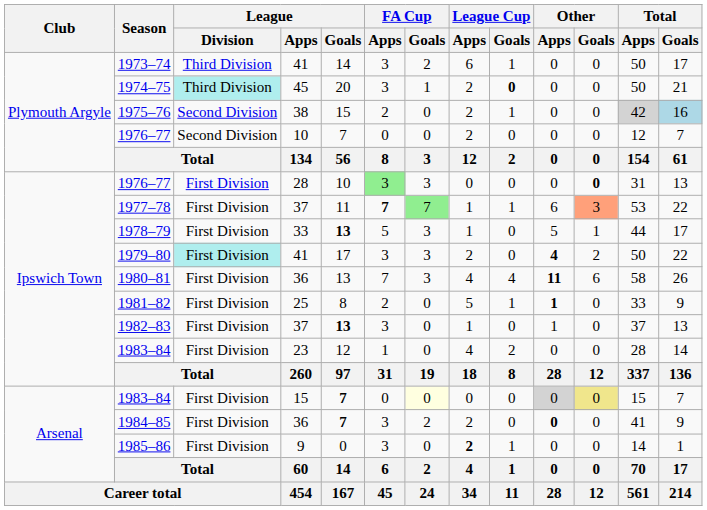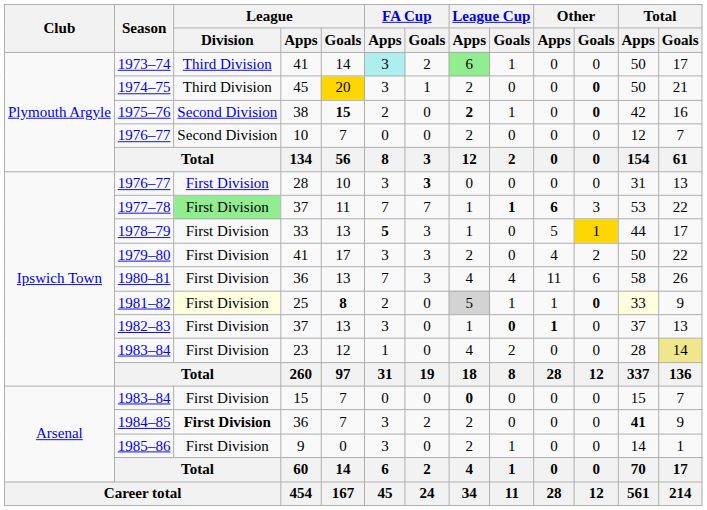(385, 64) no background -> (385, 64) paleturquoise background
(469, 64) no background -> (469, 64) lightgreen background
(227, 87) paleturquoise background -> (227, 87) no background
(343, 87) no background -> (343, 87) gold background
(512, 87) bold -> (512, 87) normal
(596, 87) normal -> (596, 87) bold
(343, 111) normal -> (343, 111) bold
(469, 111) normal -> (469, 111) bold
(596, 111) normal -> (596, 111) bold
(638, 111) lightgrey background -> (638, 111) no background
(680, 111) lightblue background -> (680, 111) no background
(385, 183) lightgreen background -> (385, 183) no background
(427, 183) normal -> (427, 183) bold
(596, 183) bold -> (596, 183) normal
(227, 207) no background -> (227, 207) lightgreen background
(385, 207) bold -> (385, 207) normal
(427, 207) lightgreen background -> (427, 207) no background
(512, 207) normal -> (512, 207) bold
(554, 207) normal -> (554, 207) bold
(596, 207) lightsalmon background -> (596, 207) no background
(343, 231) bold -> (343, 231) normal
(385, 231) normal -> (385, 231) bold
(596, 231) no background -> (596, 231) gold background
(227, 254) paleturquoise background -> (227, 254) no background
(554, 254) bold -> (554, 254) normal
(554, 278) bold -> (554, 278) normal
(227, 302) no background -> (227, 302) lightyellow background
(343, 302) normal -> (343, 302) bold
(469, 302) no background -> (469, 302) lightgrey background
(554, 302) bold -> (554, 302) normal
(596, 302) normal -> (596, 302) bold
(638, 302) no background -> (638, 302) lightyellow background
(343, 326) bold -> (343, 326) normal
(512, 326) normal -> (512, 326) bold
(554, 326) normal -> (554, 326) bold
(680, 350) no background -> (680, 350) khaki background
(343, 398) bold -> (343, 398) normal
(427, 398) lightyellow background -> (427, 398) no background
(469, 398) normal -> (469, 398) bold
(554, 398) lightgrey background -> (554, 398) no background
(596, 398) khaki background -> (596, 398) no background
(227, 421) normal -> (227, 421) bold
(343, 421) bold -> (343, 421) normal
(554, 421) bold -> (554, 421) normal
(638, 421) normal -> (638, 421) bold
(469, 445) bold -> (469, 445) normal
